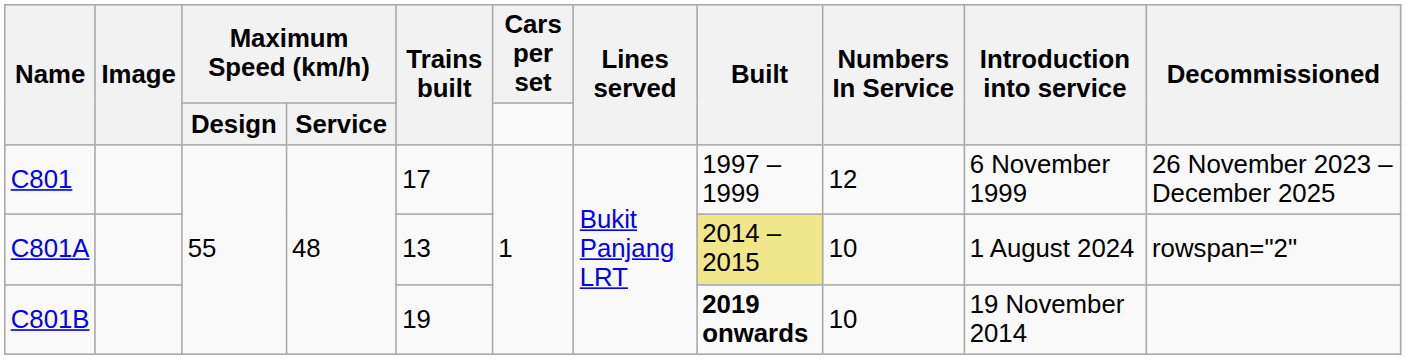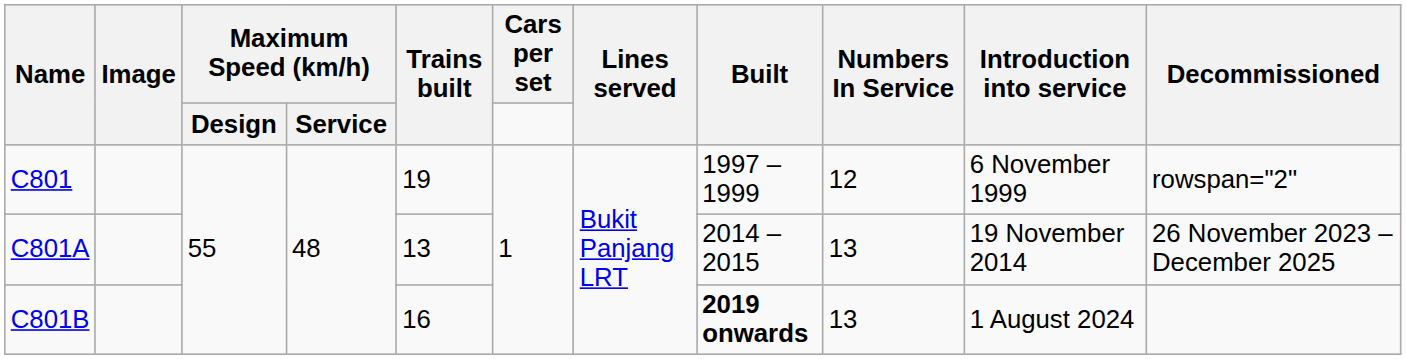(417, 179) 17 -> (417, 179) 19
(1272, 179) 26 November 2023 – December 2025 -> (1225, 179) rowspan="2"
(742, 248) khaki background -> (742, 248) no background
(843, 248) 10 -> (843, 248) 13
(1052, 248) 1 August 2024 -> (1047, 248) 19 November 2014
(1225, 248) rowspan="2" -> (1272, 248) 26 November 2023 – December 2025
(417, 318) 19 -> (417, 318) 16
(843, 318) 10 -> (843, 318) 13
(1047, 318) 19 November 2014 -> (1052, 318) 1 August 2024
